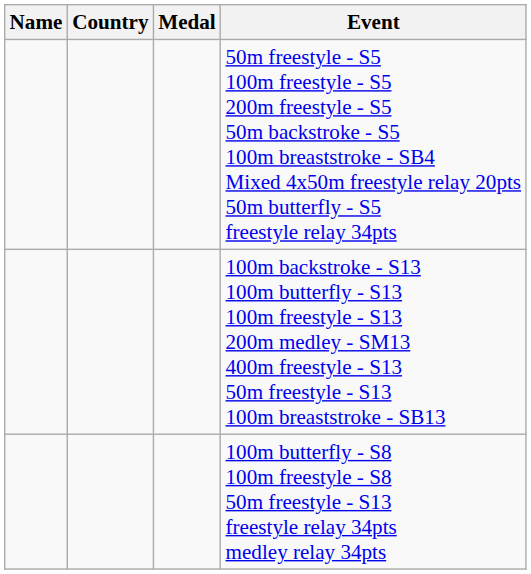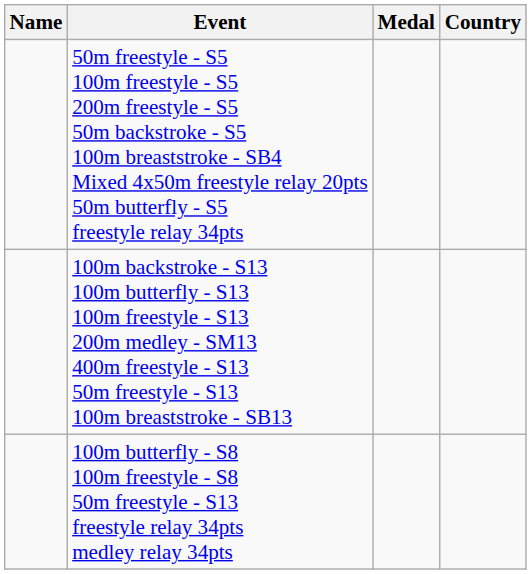columns swapped: (110, 22) <-> (373, 22)
